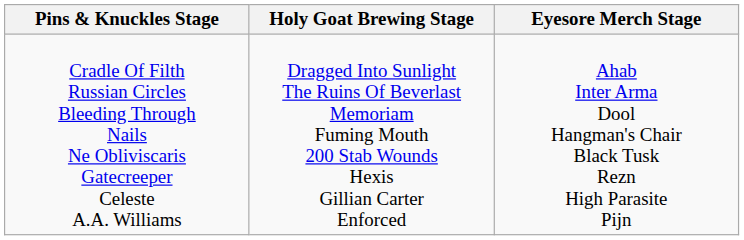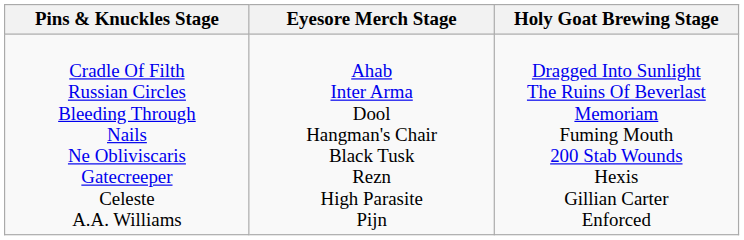columns swapped: (372, 19) <-> (616, 19)
